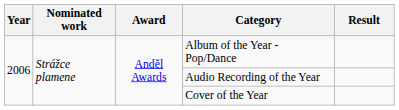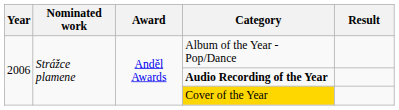(253, 77) normal -> (256, 77) bold
(226, 95) no background -> (226, 95) gold background
